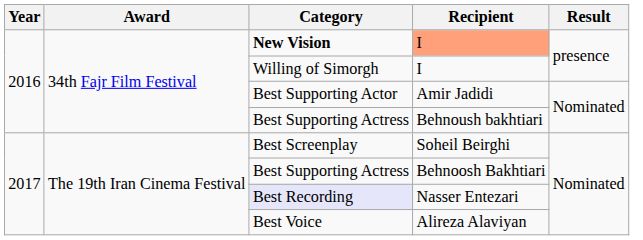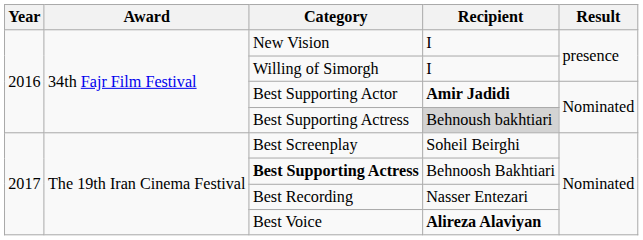(292, 42) bold -> (291, 42) normal
(419, 42) lightsalmon background -> (429, 42) no background
(455, 94) normal -> (468, 94) bold
(480, 119) no background -> (489, 119) lightgrey background
(331, 171) normal -> (336, 171) bold
(303, 196) lavender background -> (303, 196) no background
(472, 222) normal -> (484, 222) bold
